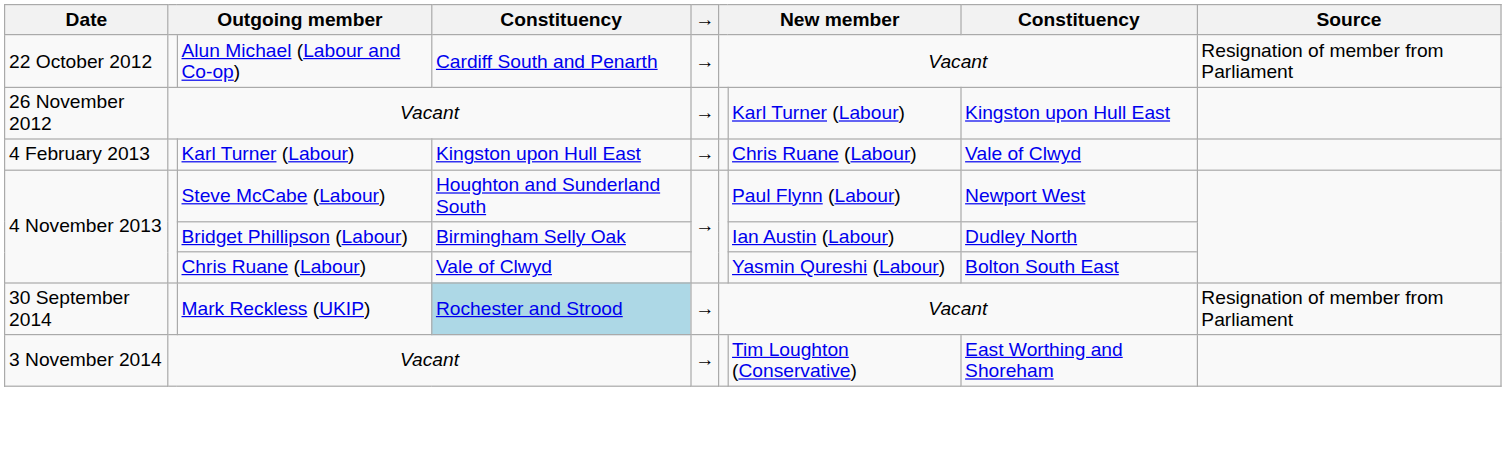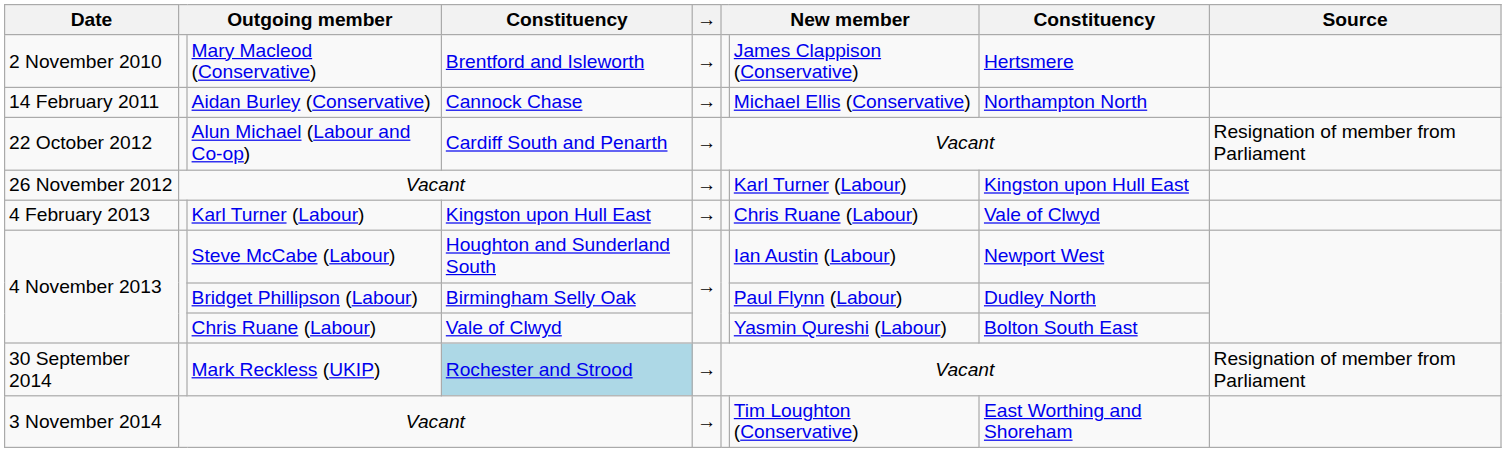+ row: (85, 60)
+ row: (84, 102)
(816, 195) Paul Flynn (Labour) -> (815, 256) Ian Austin (Labour)
(813, 236) Ian Austin (Labour) -> (818, 297) Paul Flynn (Labour)
